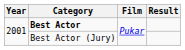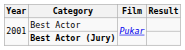(55, 25) bold -> (55, 25) normal
(73, 38) normal -> (73, 38) bold
